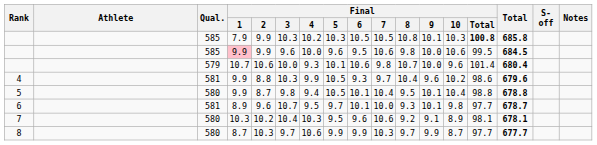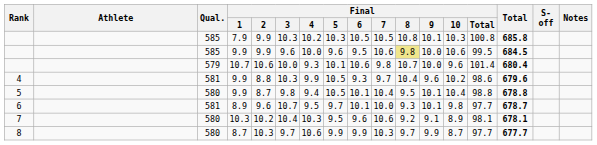(482, 38) bold -> (482, 38) normal
(239, 52) pink background -> (239, 52) no background
(407, 52) no background -> (407, 52) khaki background
